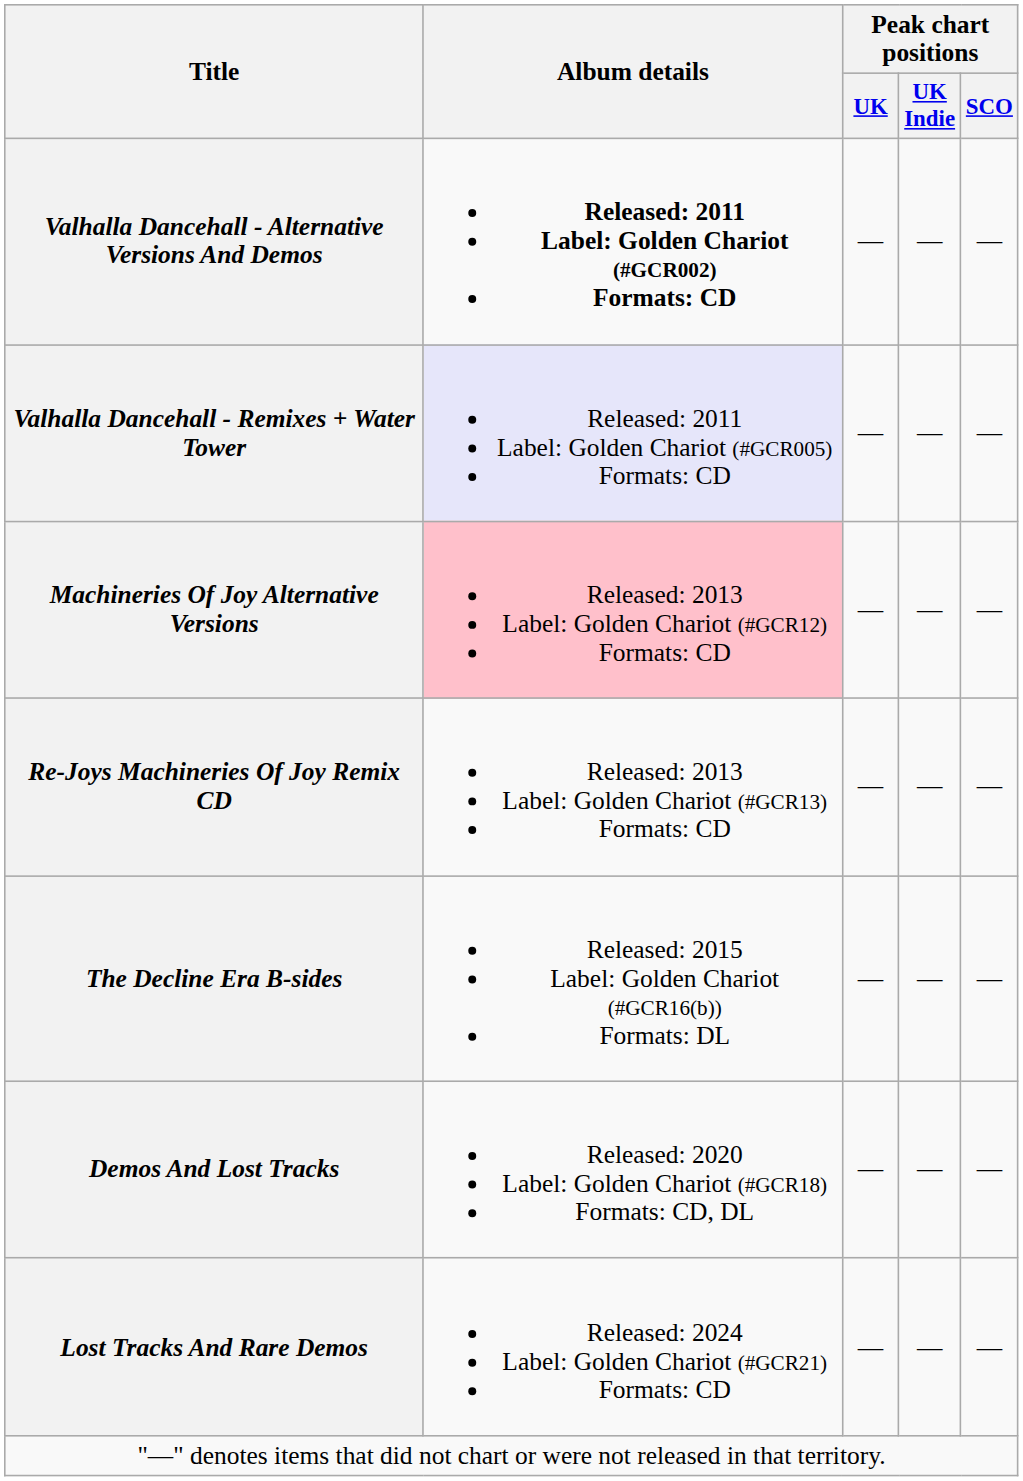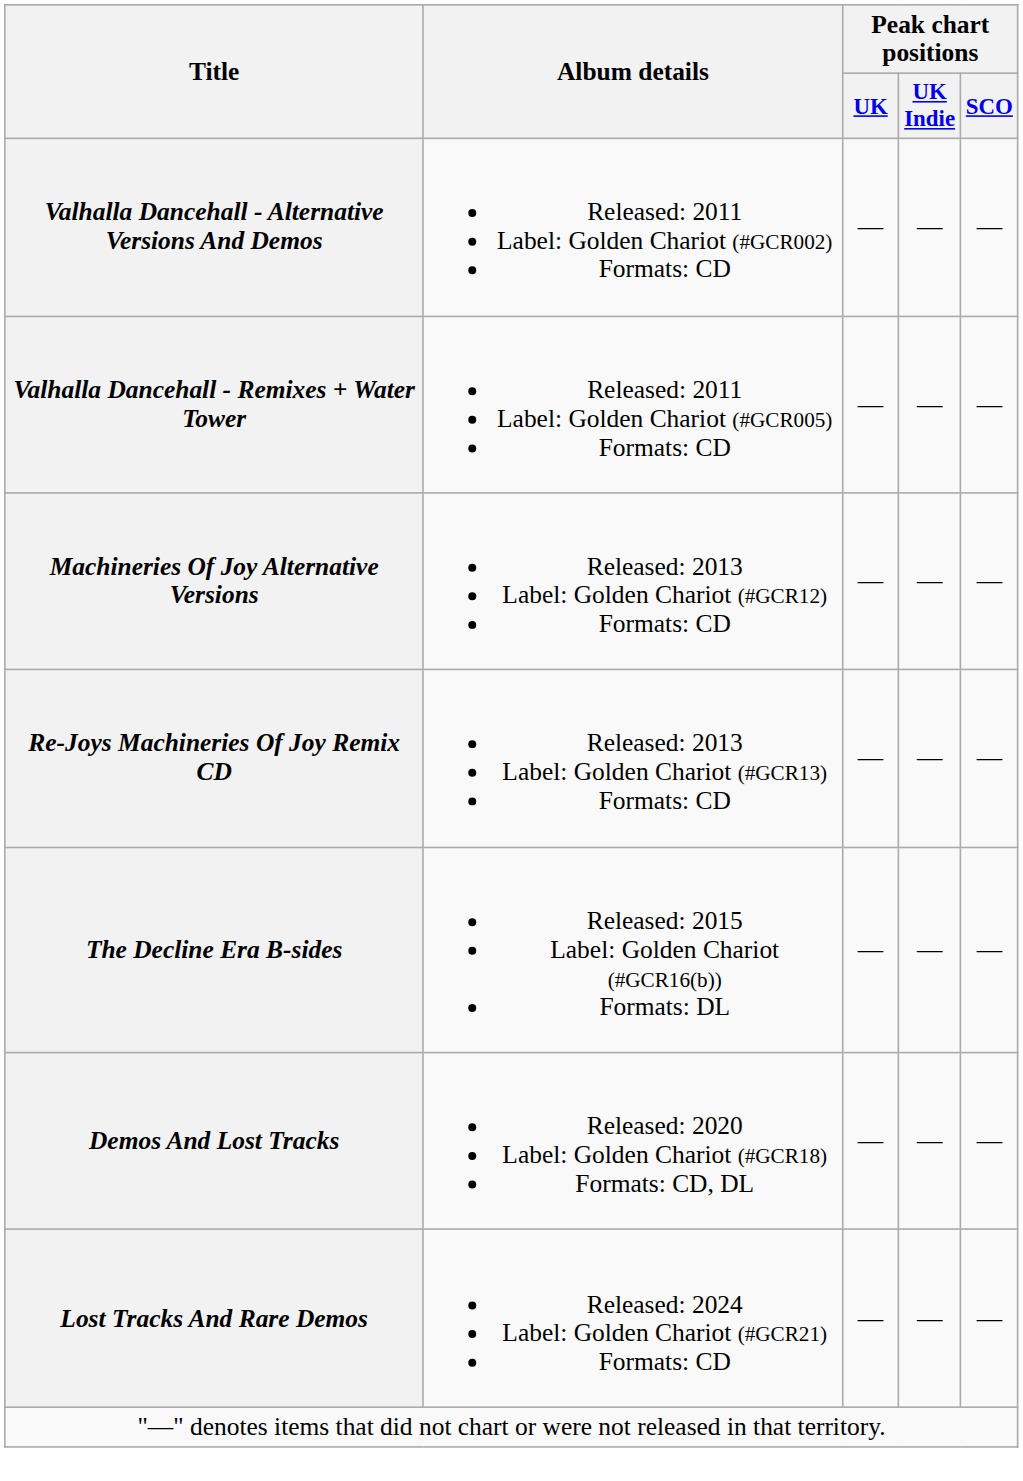(633, 256) bold -> (633, 241) normal
(633, 447) lavender background -> (633, 418) no background
(633, 624) pink background -> (633, 596) no background
